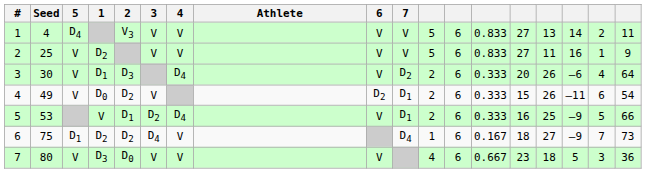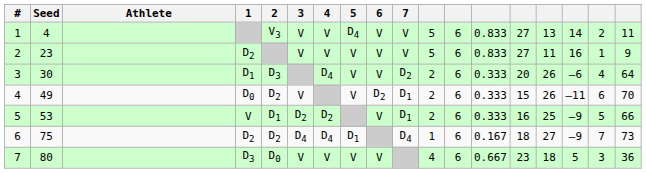columns swapped: (280, 13) <-> (75, 13)
(46, 53) 25 -> (46, 53) 23
(628, 95) 54 -> (628, 95) 70
(180, 116) D4 -> (327, 116) D2
(180, 137) V -> (327, 137) D4
